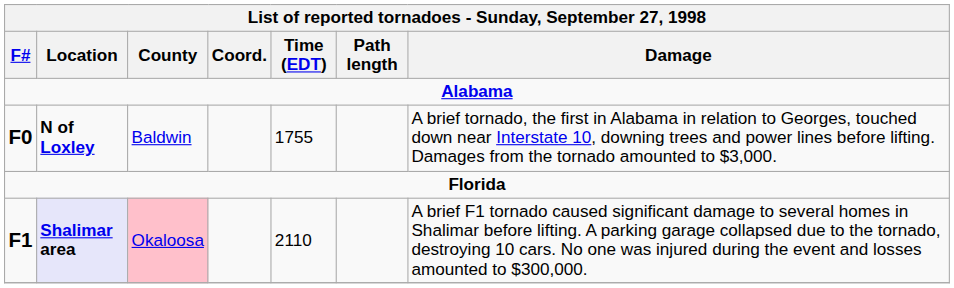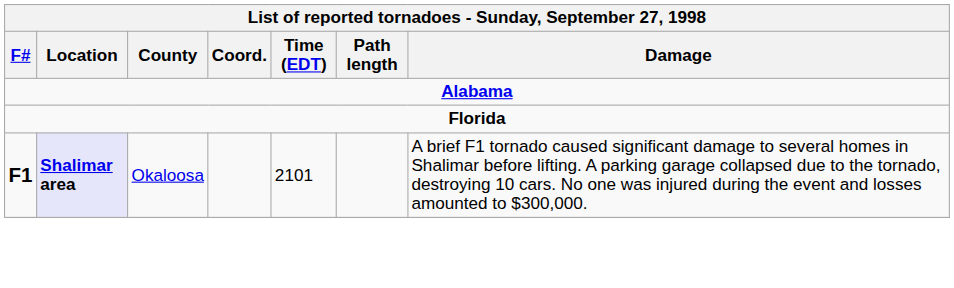- row: (20, 138)
(168, 240) pink background -> (168, 174) no background
(293, 240) 2110 -> (294, 174) 2101
